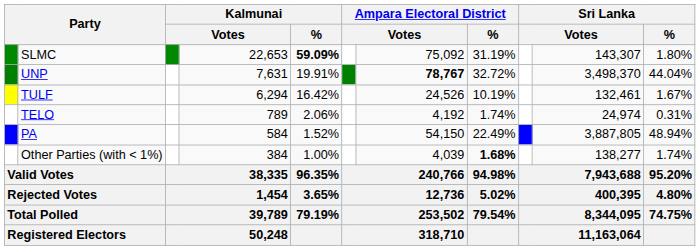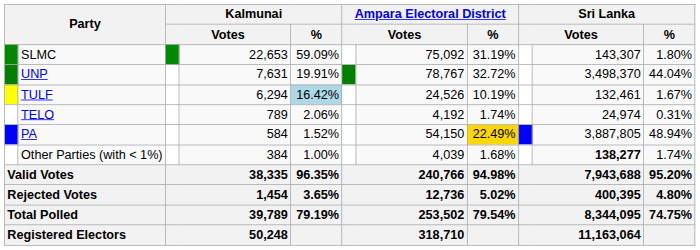(318, 54) bold -> (318, 54) normal
(445, 74) bold -> (445, 74) normal
(318, 94) no background -> (318, 94) lightblue background
(494, 134) no background -> (494, 134) gold background
(498, 154) bold -> (498, 154) normal
(618, 154) normal -> (618, 154) bold
